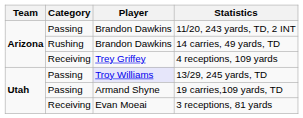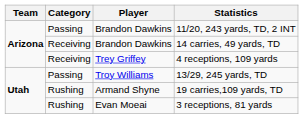(66, 43) Rushing -> (69, 43) Receiving
(124, 74) lavender background -> (124, 74) no background
(65, 90) Passing -> (66, 90) Rushing
(69, 105) Receiving -> (66, 105) Rushing
